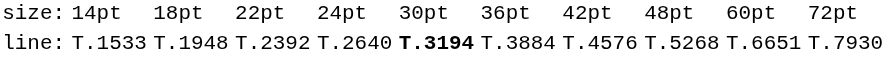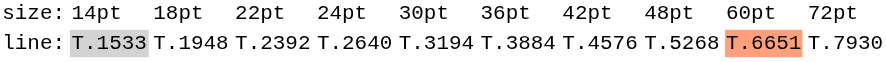(109, 43) no background -> (109, 43) lightgrey background
(436, 43) bold -> (436, 43) normal
(764, 43) no background -> (764, 43) lightsalmon background
